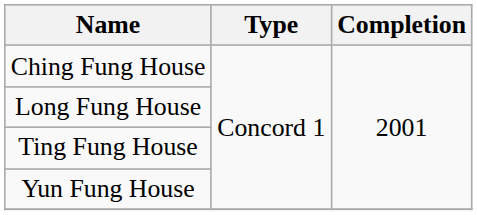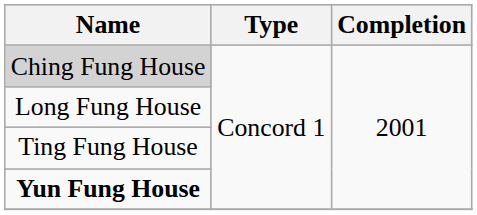(108, 65) no background -> (108, 65) lightgrey background
(108, 188) normal -> (108, 188) bold
